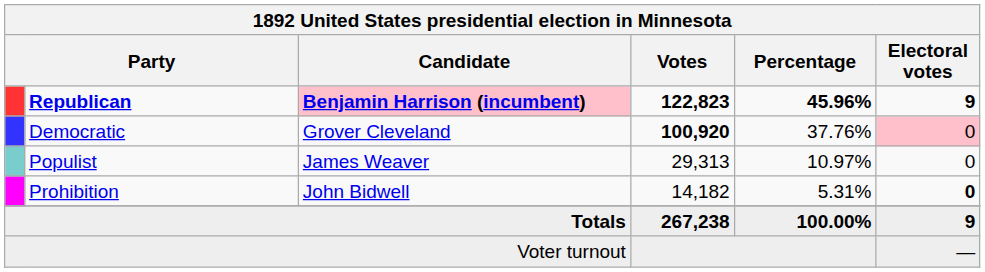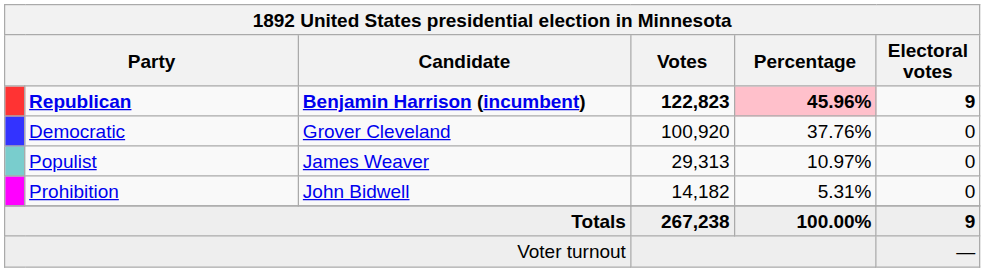(444, 101) pink background -> (444, 101) no background
(839, 101) no background -> (839, 101) pink background
(695, 131) bold -> (695, 131) normal
(970, 131) pink background -> (970, 131) no background
(970, 191) bold -> (970, 191) normal
